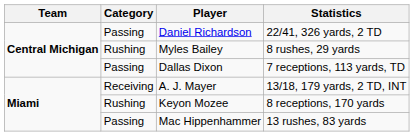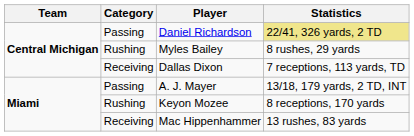(324, 31) no background -> (324, 31) khaki background
(124, 67) Passing -> (129, 67) Receiving
(129, 85) Receiving -> (124, 85) Passing
(124, 121) Passing -> (129, 121) Receiving
